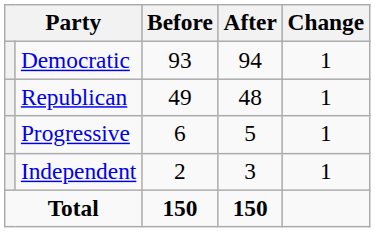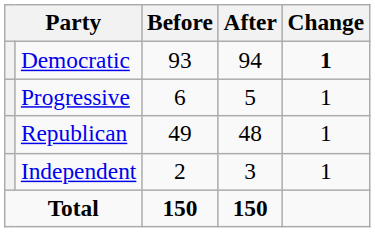(326, 60) normal -> (326, 60) bold
rows swapped: (74, 97) <-> (75, 134)
